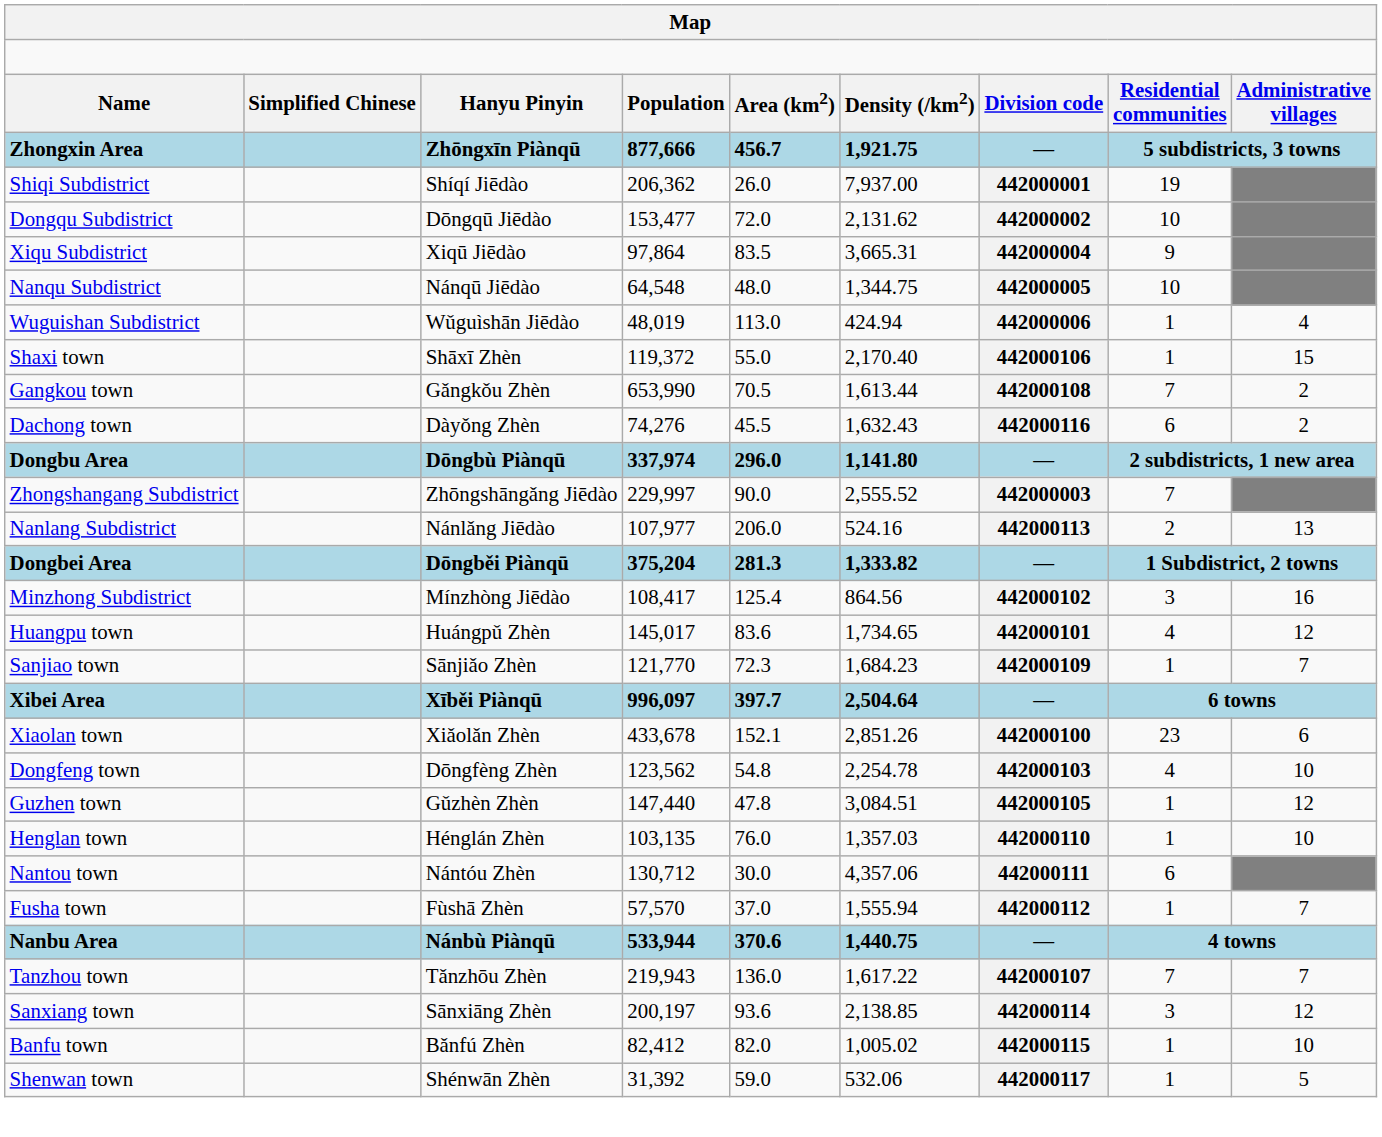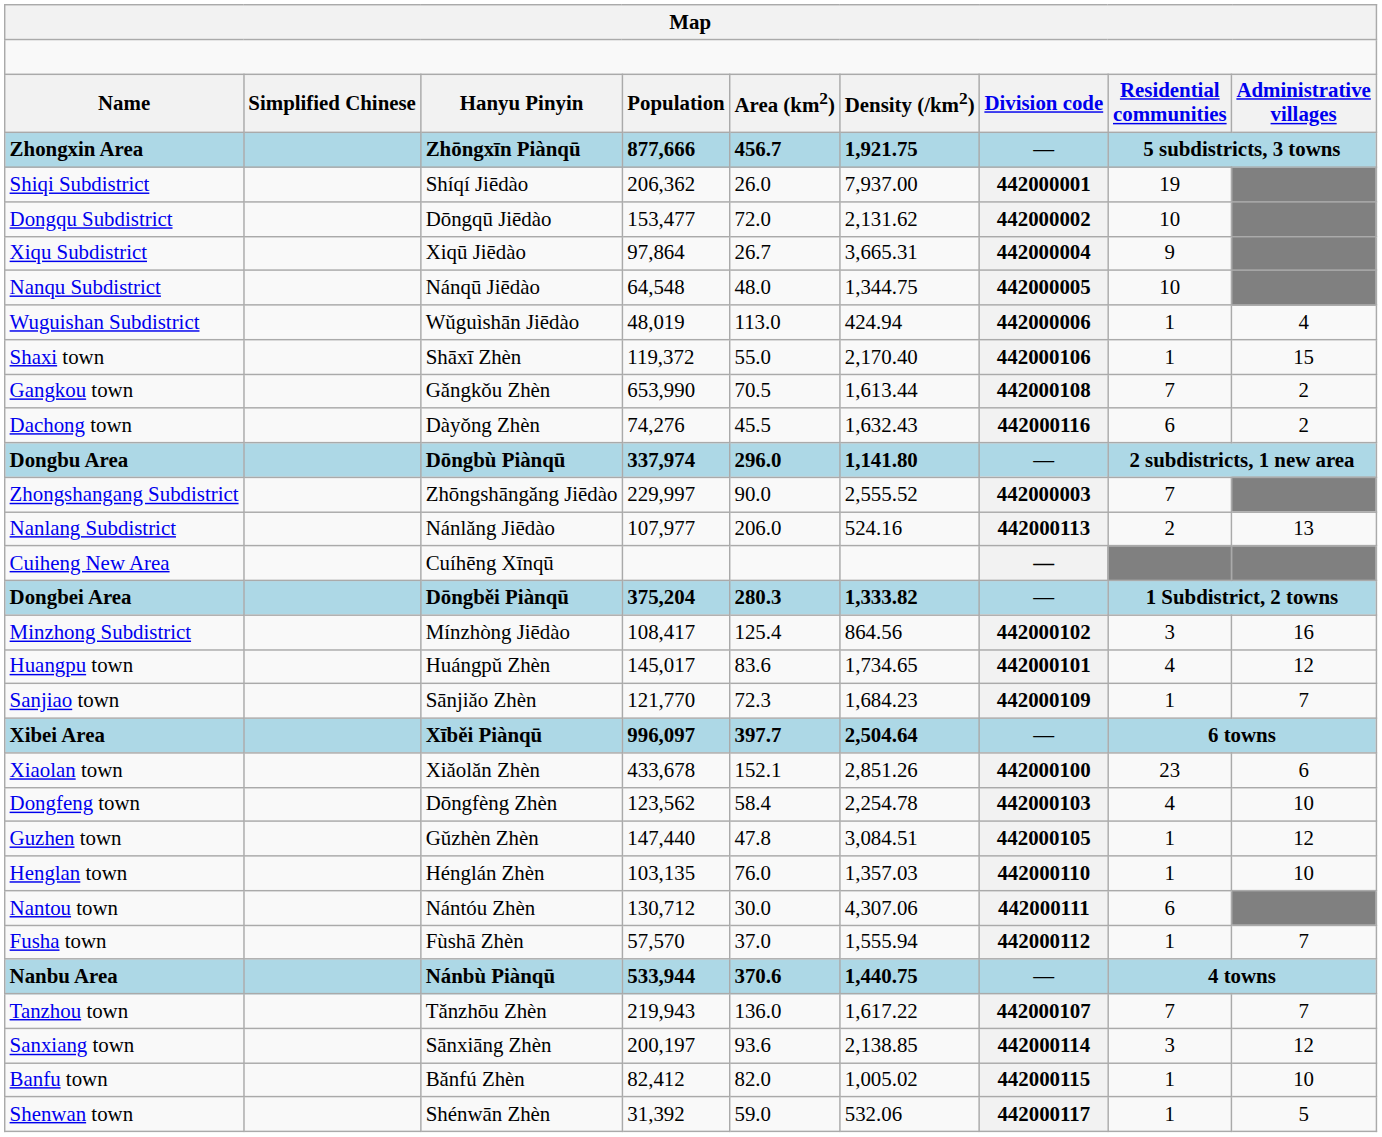(753, 253) 83.5 -> (753, 253) 26.7
+ row: (90, 563)
(758, 563) 281.3 -> (758, 597) 280.3
(753, 769) 54.8 -> (753, 804) 58.4
(881, 873) 4,357.06 -> (881, 907) 4,307.06
